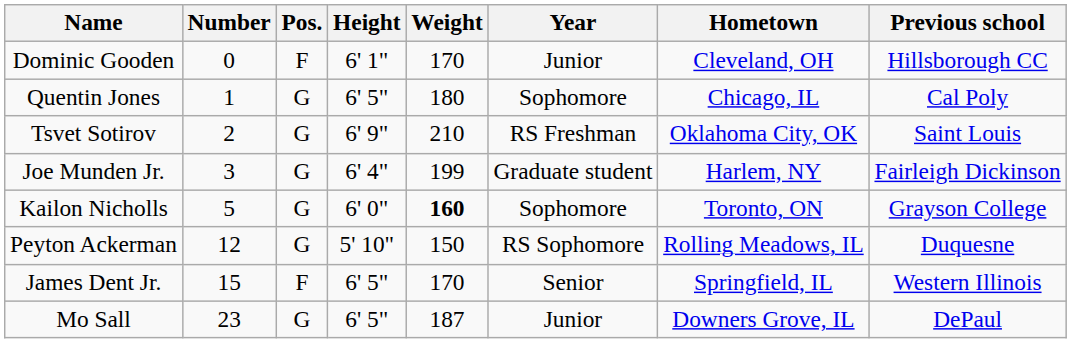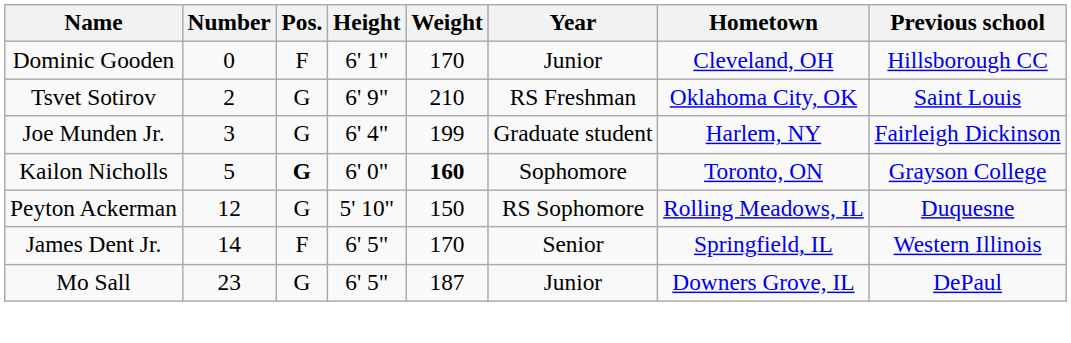- row: (93, 97)
(302, 208) normal -> (302, 171) bold
(229, 282) 15 -> (229, 245) 14
